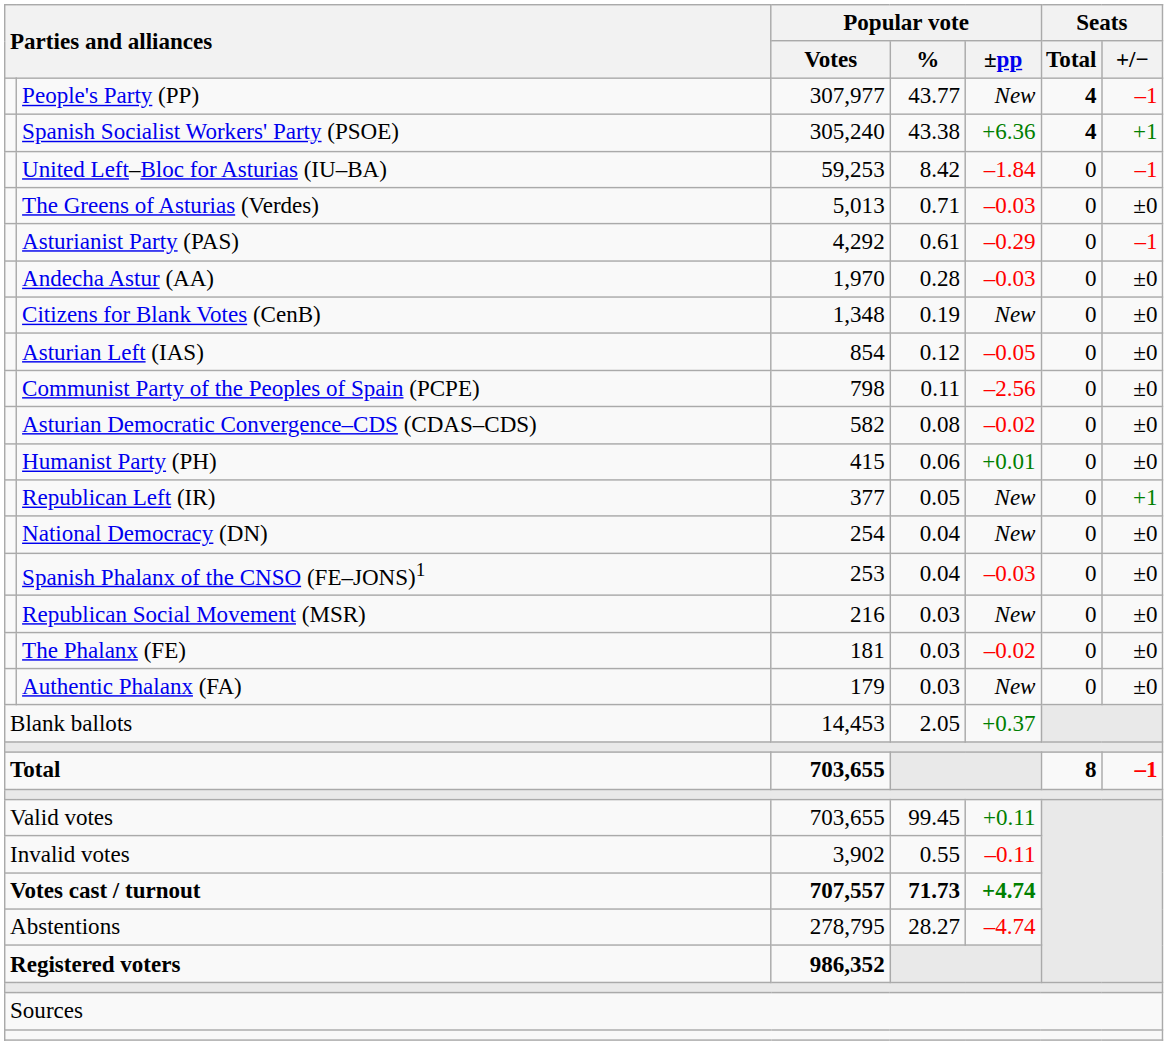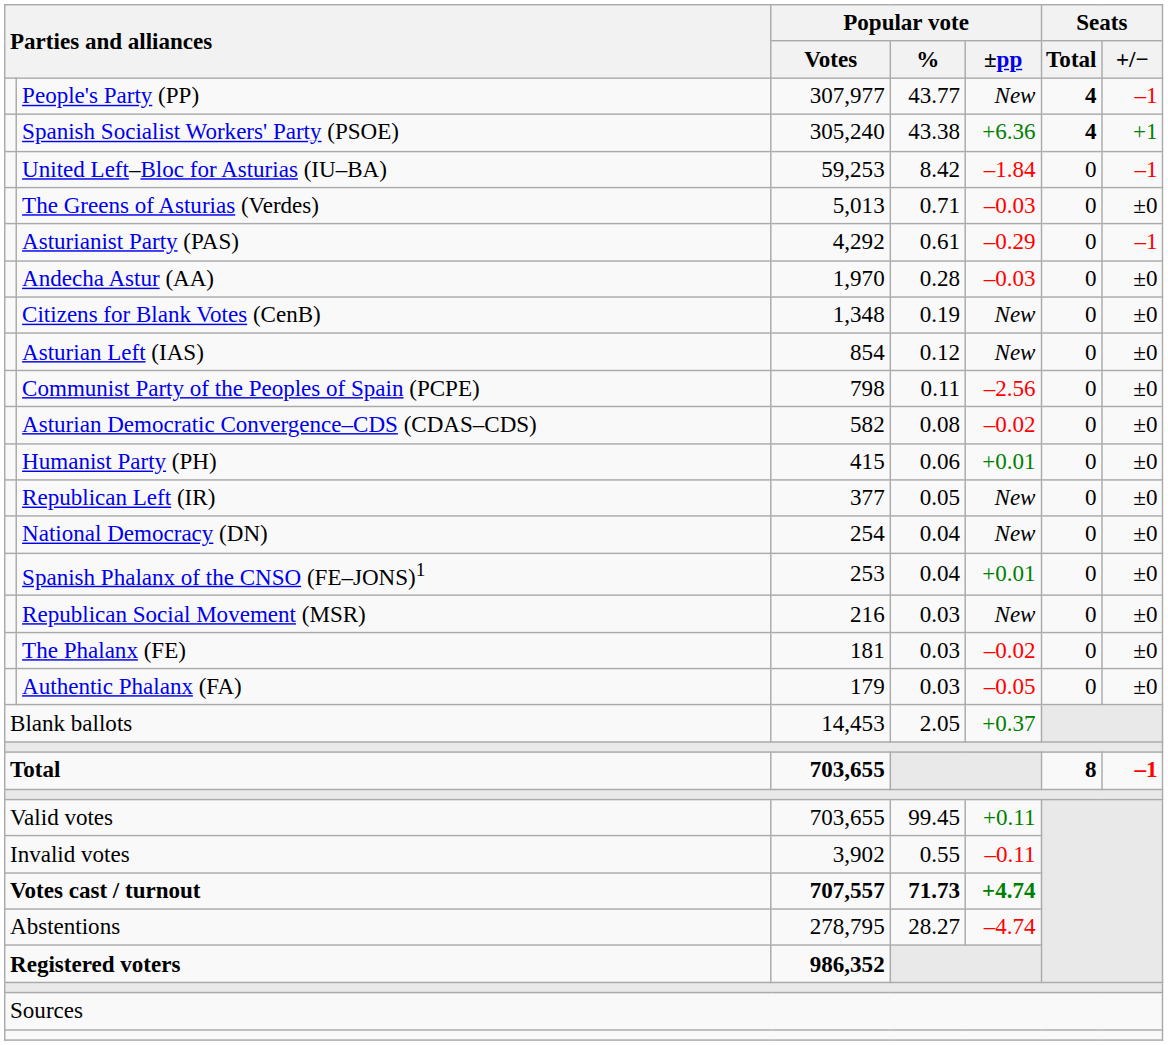(1010, 351) –0.05 -> (1015, 351) New
(1145, 497) +1 -> (1145, 497) ±0
(1010, 573) –0.03 -> (1009, 573) +0.01
(1015, 686) New -> (1010, 686) –0.05
